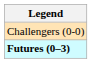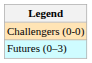(38, 48) bold -> (37, 48) normal
